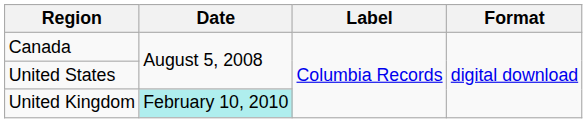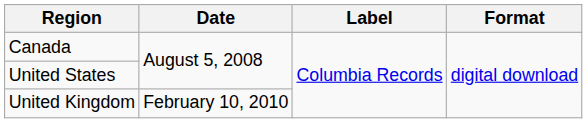(216, 103) paleturquoise background -> (216, 103) no background
